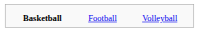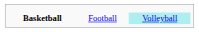(160, 18) no background -> (160, 18) paleturquoise background
